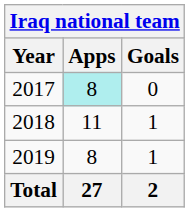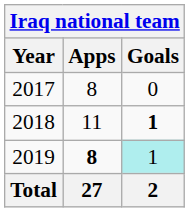(92, 88) paleturquoise background -> (92, 88) no background
(153, 122) normal -> (153, 122) bold
(92, 156) normal -> (92, 156) bold
(153, 156) no background -> (153, 156) paleturquoise background
